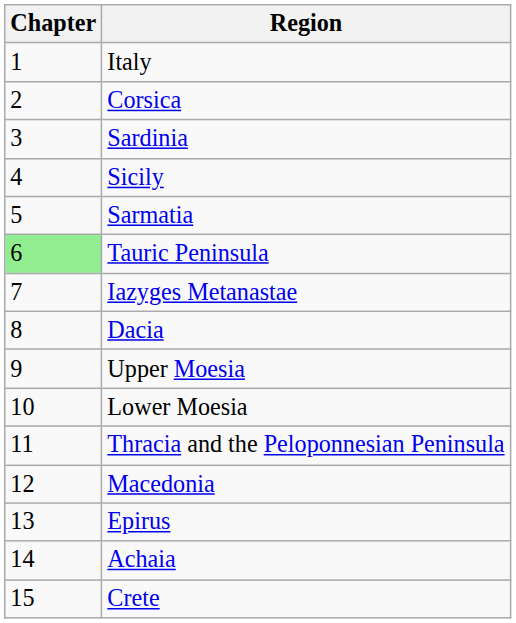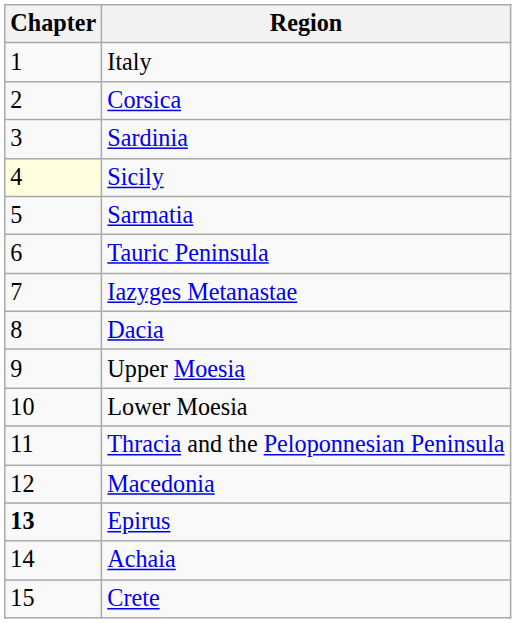(16, 176) no background -> (16, 176) lightyellow background
(16, 253) lightgreen background -> (16, 253) no background
(22, 521) normal -> (22, 521) bold
